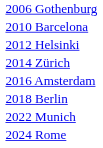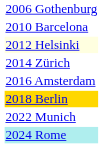(42, 45) no background -> (42, 45) lightyellow background
(37, 99) no background -> (37, 99) gold background
(36, 135) no background -> (36, 135) paleturquoise background
